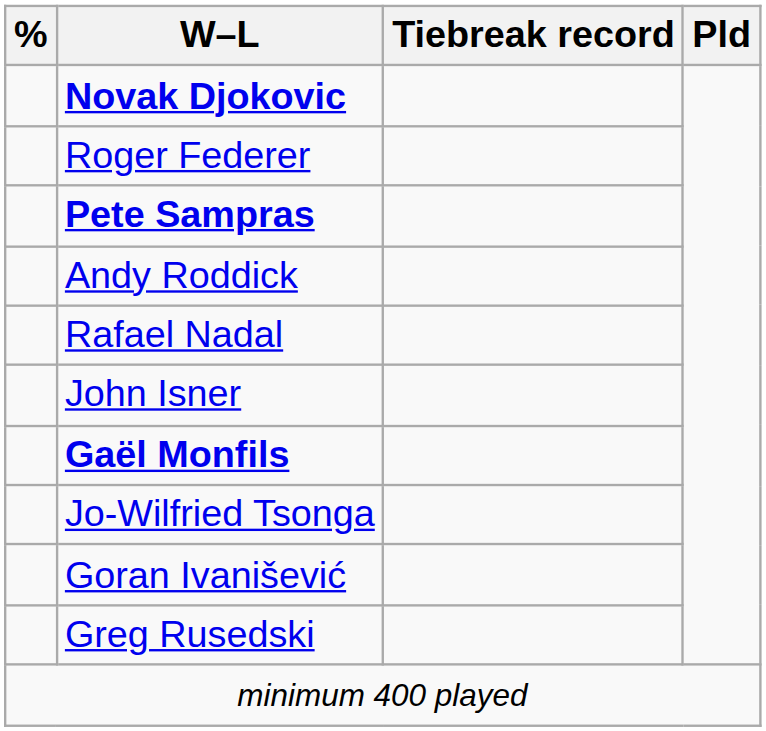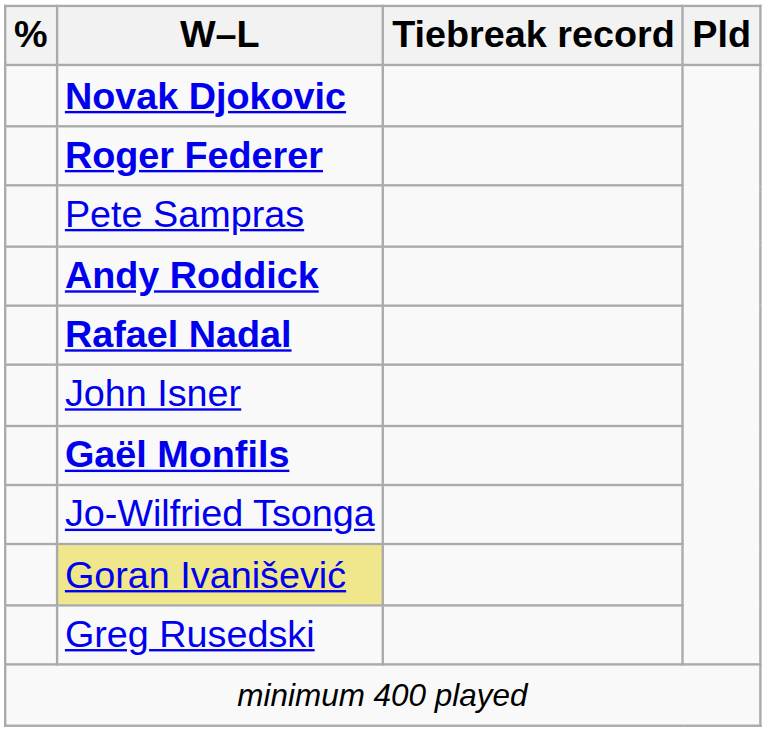(188, 154) normal -> (194, 154) bold
(190, 214) bold -> (185, 214) normal
(181, 274) normal -> (192, 274) bold
(174, 334) normal -> (178, 334) bold
(206, 574) no background -> (206, 574) khaki background
